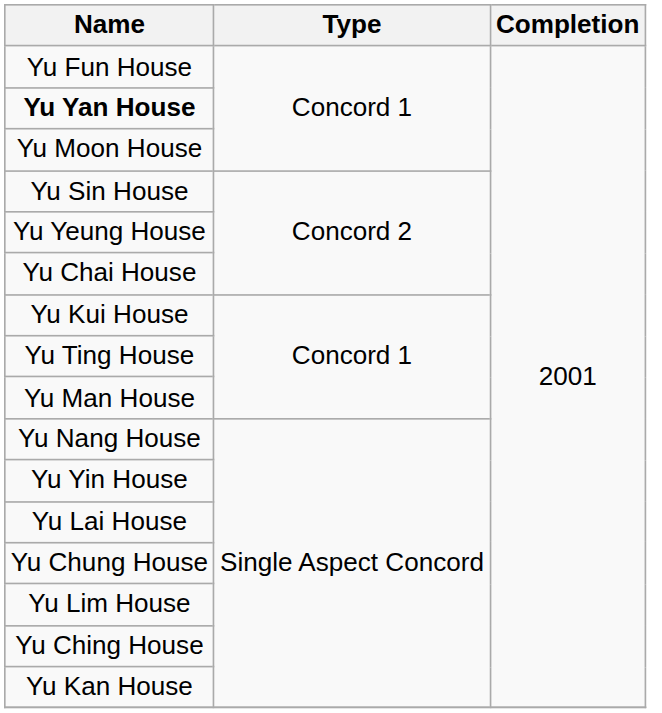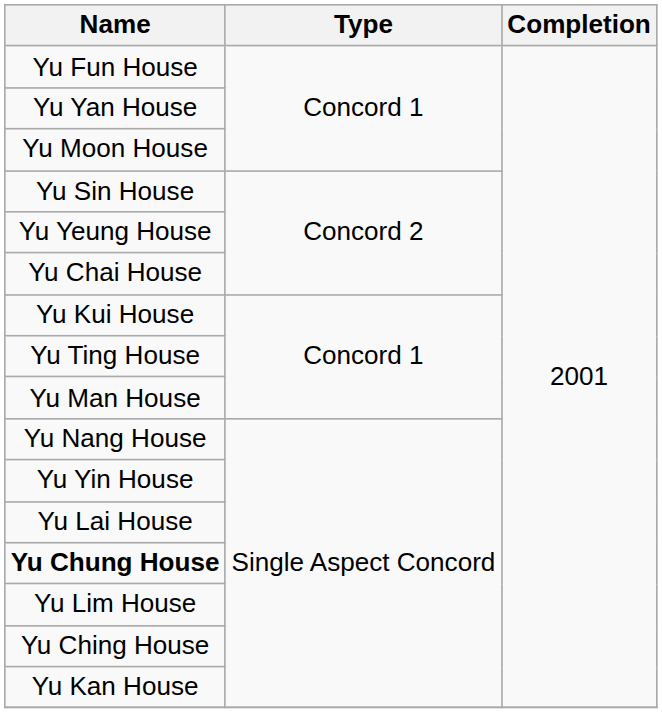(109, 107) bold -> (115, 107) normal
(109, 562) normal -> (115, 562) bold
